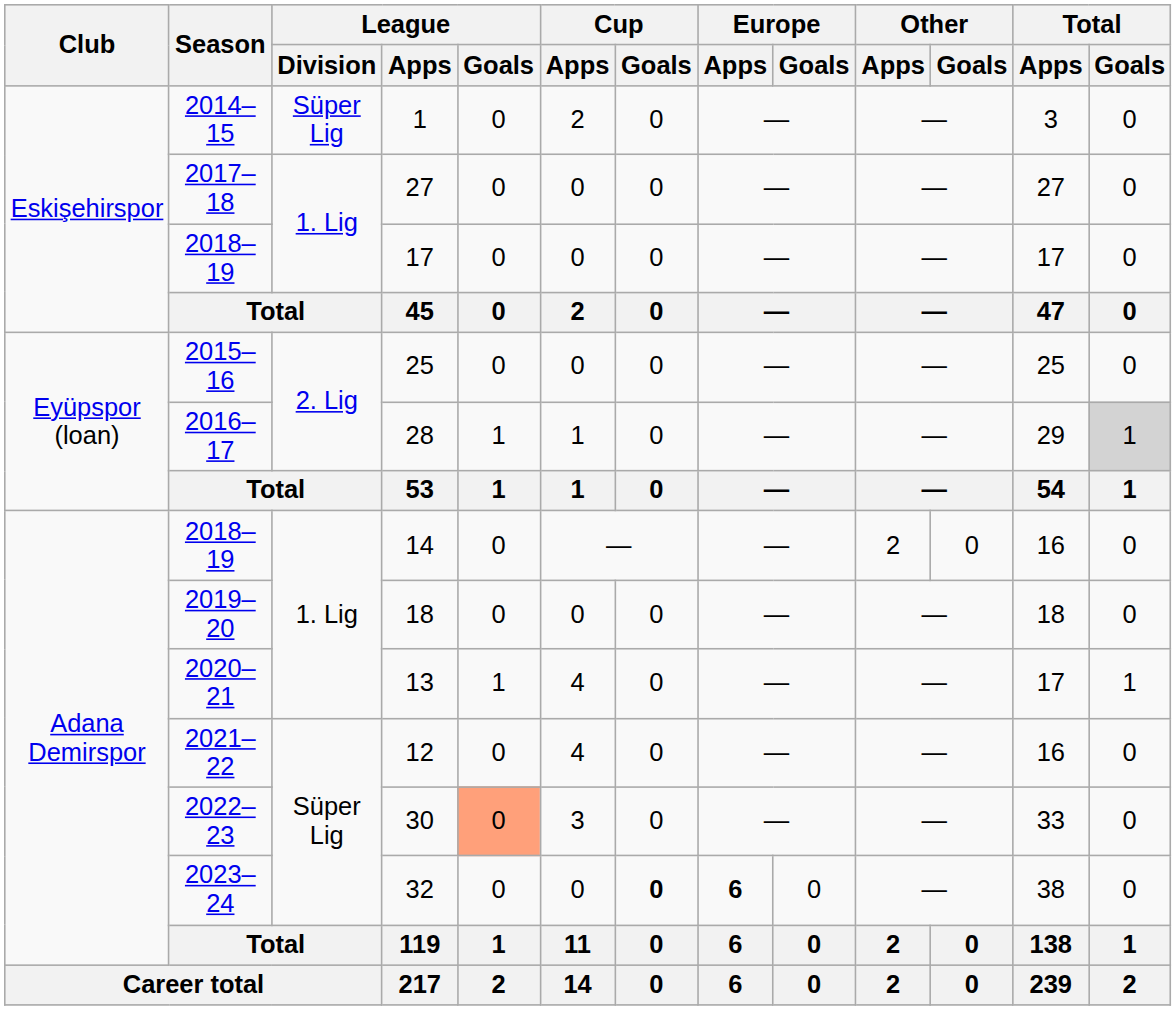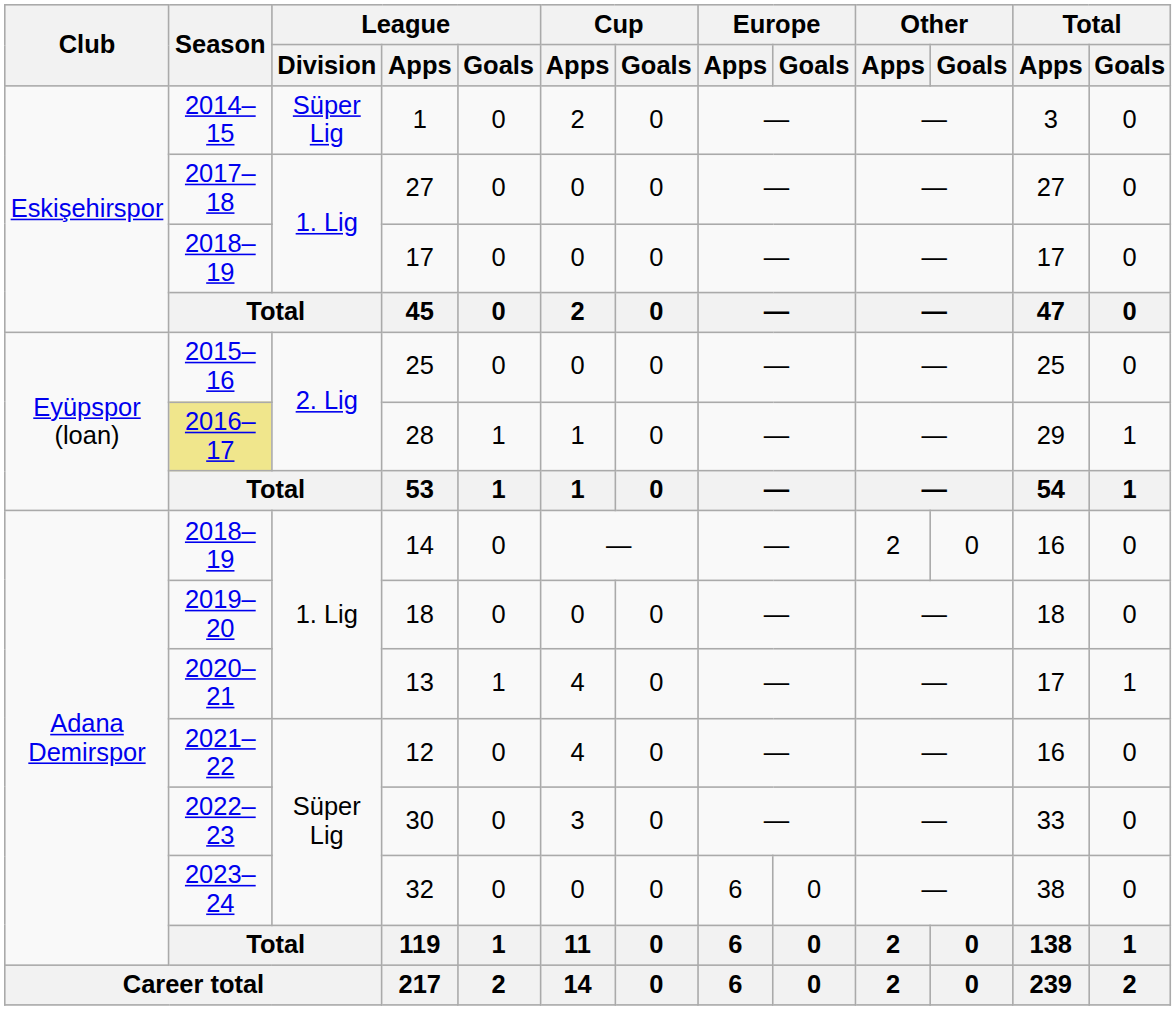(220, 435) no background -> (220, 435) khaki background
(1130, 435) lightgrey background -> (1130, 435) no background
(499, 821) lightsalmon background -> (499, 821) no background
(656, 890) bold -> (656, 890) normal
(735, 890) bold -> (735, 890) normal
